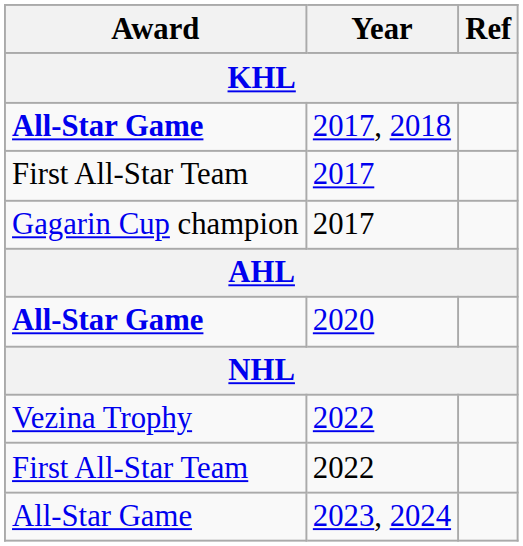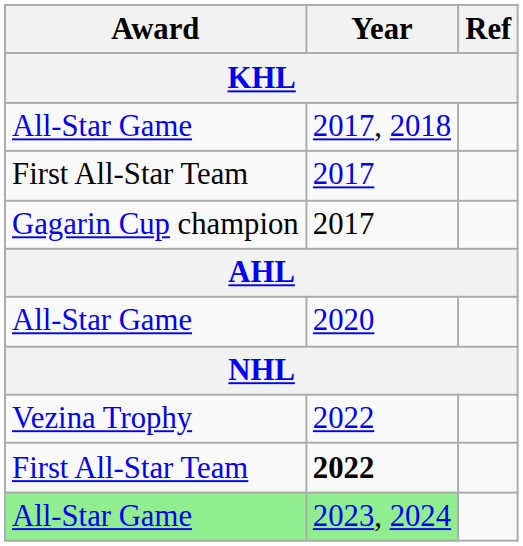(108, 126) bold -> (102, 126) normal
(108, 321) bold -> (102, 321) normal
(344, 467) normal -> (344, 467) bold
(102, 516) no background -> (102, 516) lightgreen background
(382, 516) no background -> (382, 516) lightgreen background
